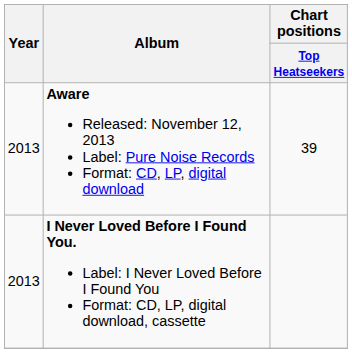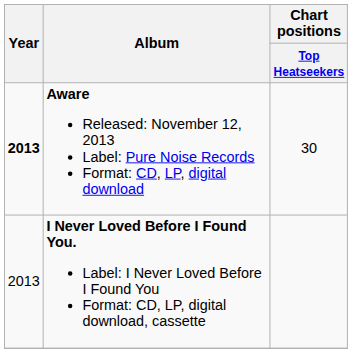(24, 148) normal -> (24, 148) bold
(309, 148) 39 -> (309, 148) 30
